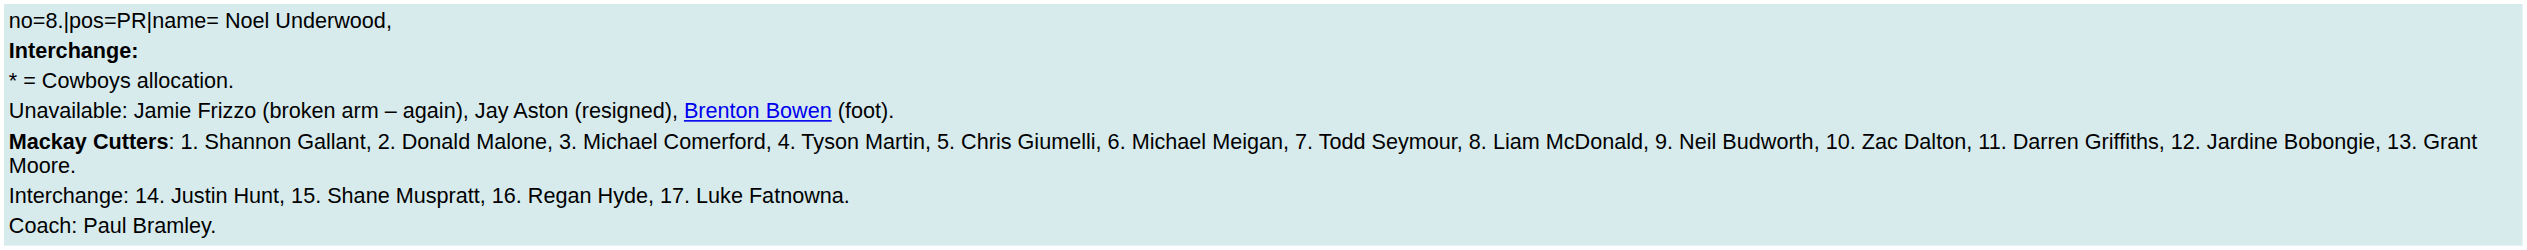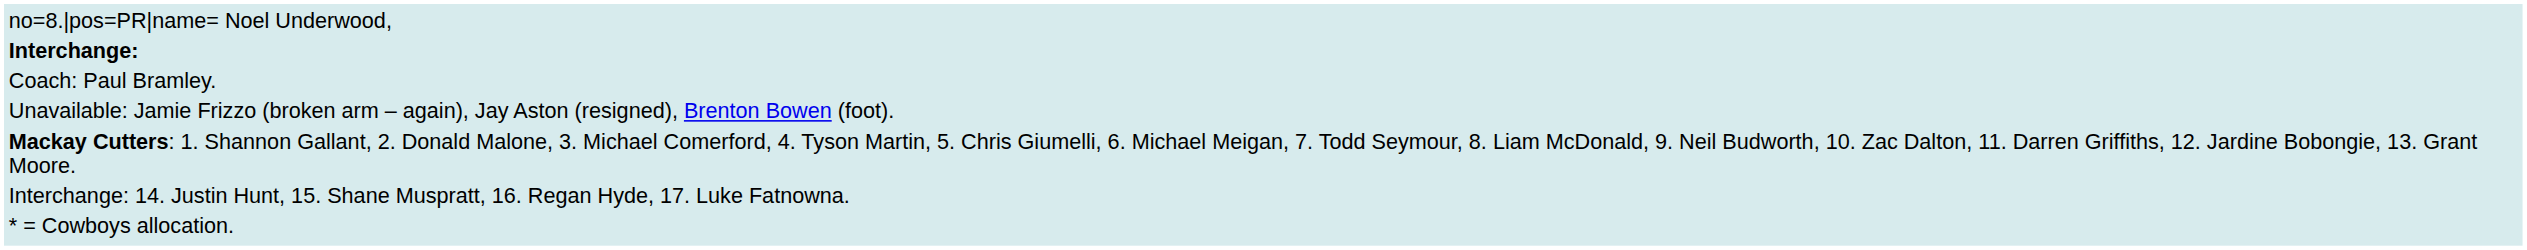(121, 81) * = Cowboys allocation. -> (112, 81) Coach: Paul Bramley.
(112, 226) Coach: Paul Bramley. -> (121, 226) * = Cowboys allocation.
